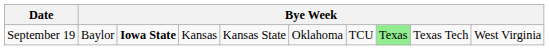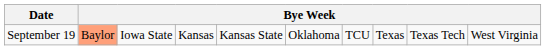(98, 35) no background -> (98, 35) lightsalmon background
(148, 35) bold -> (146, 35) normal
(393, 35) lightgreen background -> (390, 35) no background
